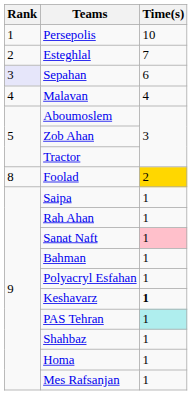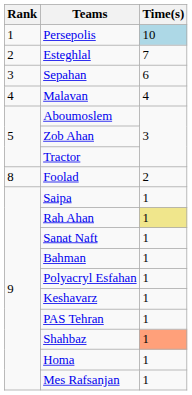(149, 34) no background -> (149, 34) lightblue background
(11, 75) lavender background -> (11, 75) no background
(146, 177) gold background -> (146, 177) no background
(146, 217) no background -> (146, 217) khaki background
(146, 237) pink background -> (146, 237) no background
(146, 298) bold -> (146, 298) normal
(146, 319) paleturquoise background -> (146, 319) no background
(146, 339) no background -> (146, 339) lightsalmon background
